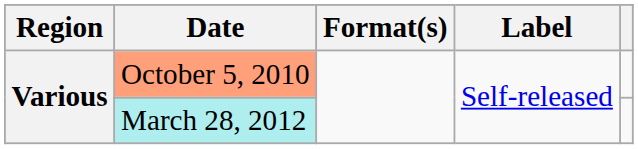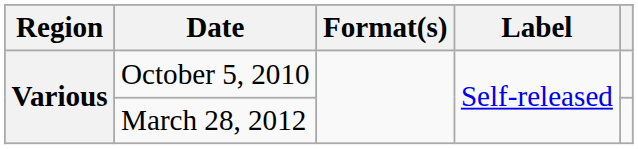(215, 73) lightsalmon background -> (215, 73) no background
(214, 119) paleturquoise background -> (214, 119) no background
